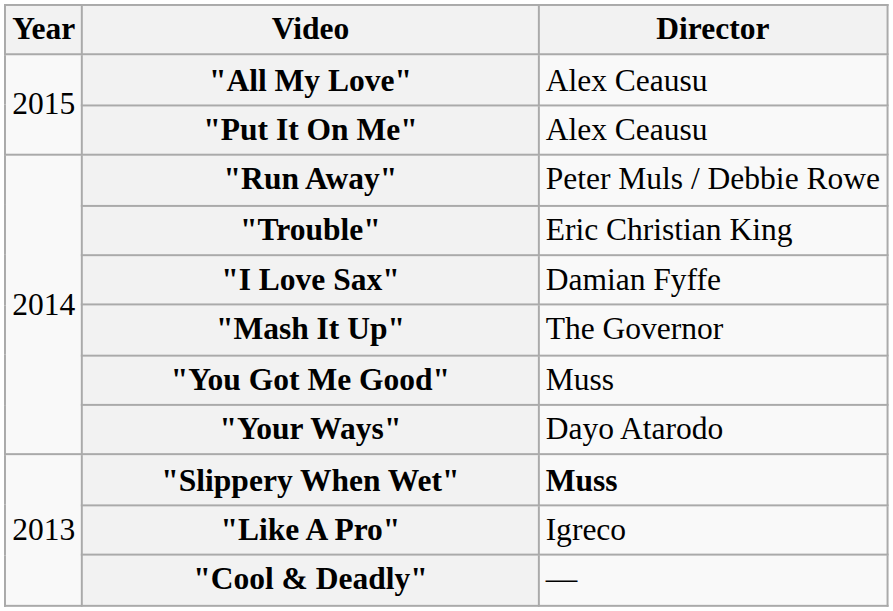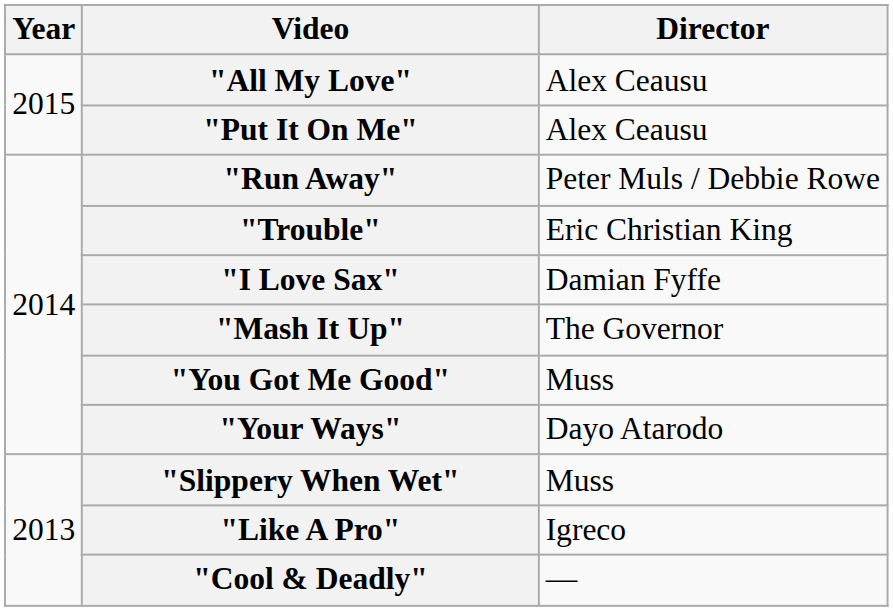(582, 479) bold -> (580, 479) normal
